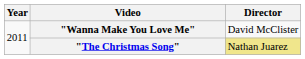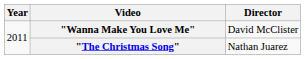(258, 46) khaki background -> (258, 46) no background
